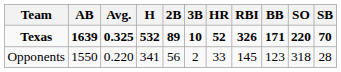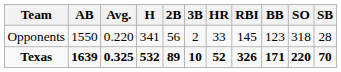rows swapped: (36, 36) <-> (36, 57)
